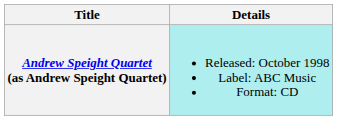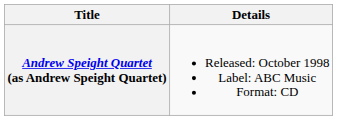(251, 77) paleturquoise background -> (251, 77) no background
